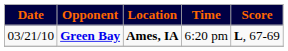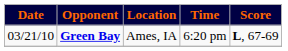(152, 35) bold -> (152, 35) normal
